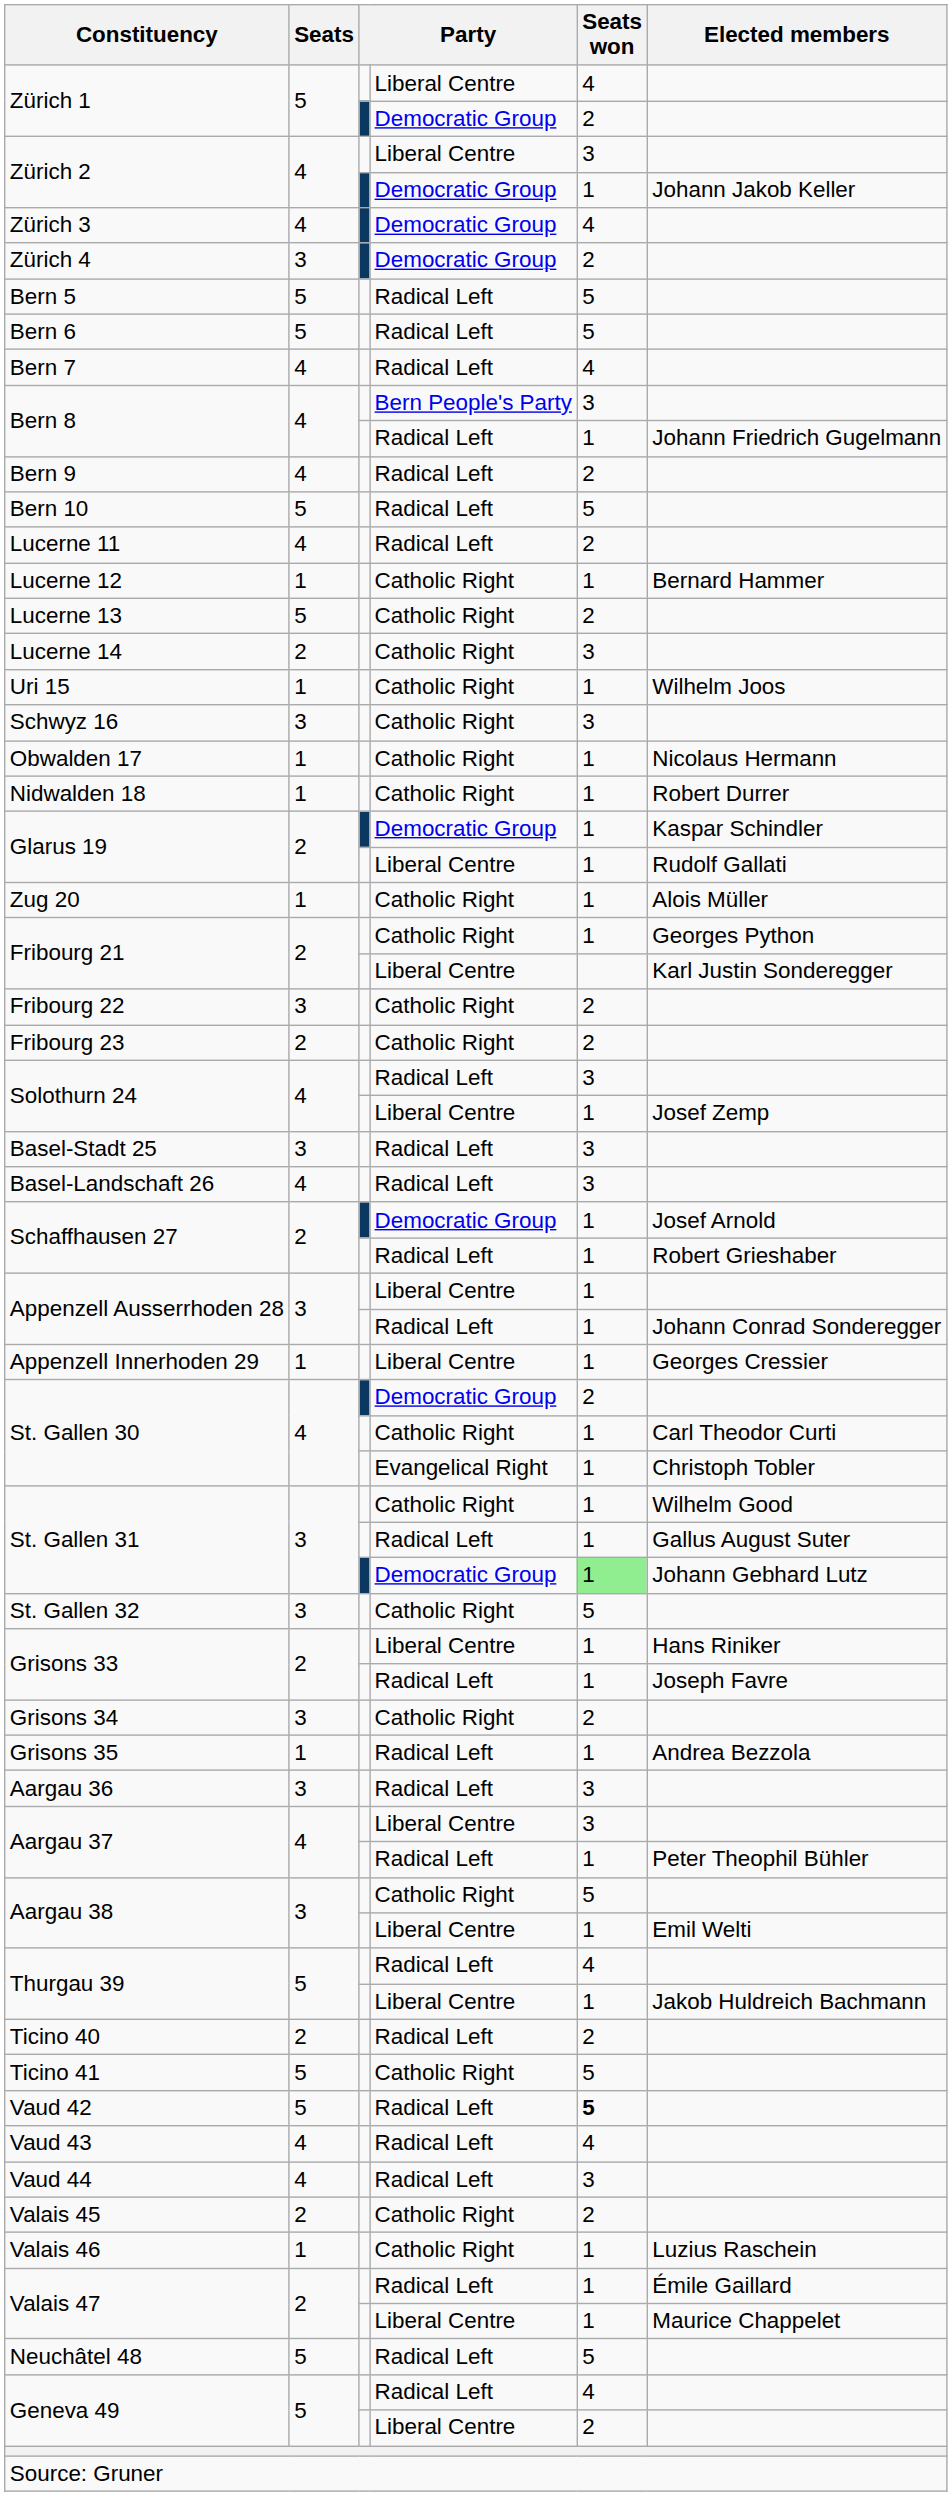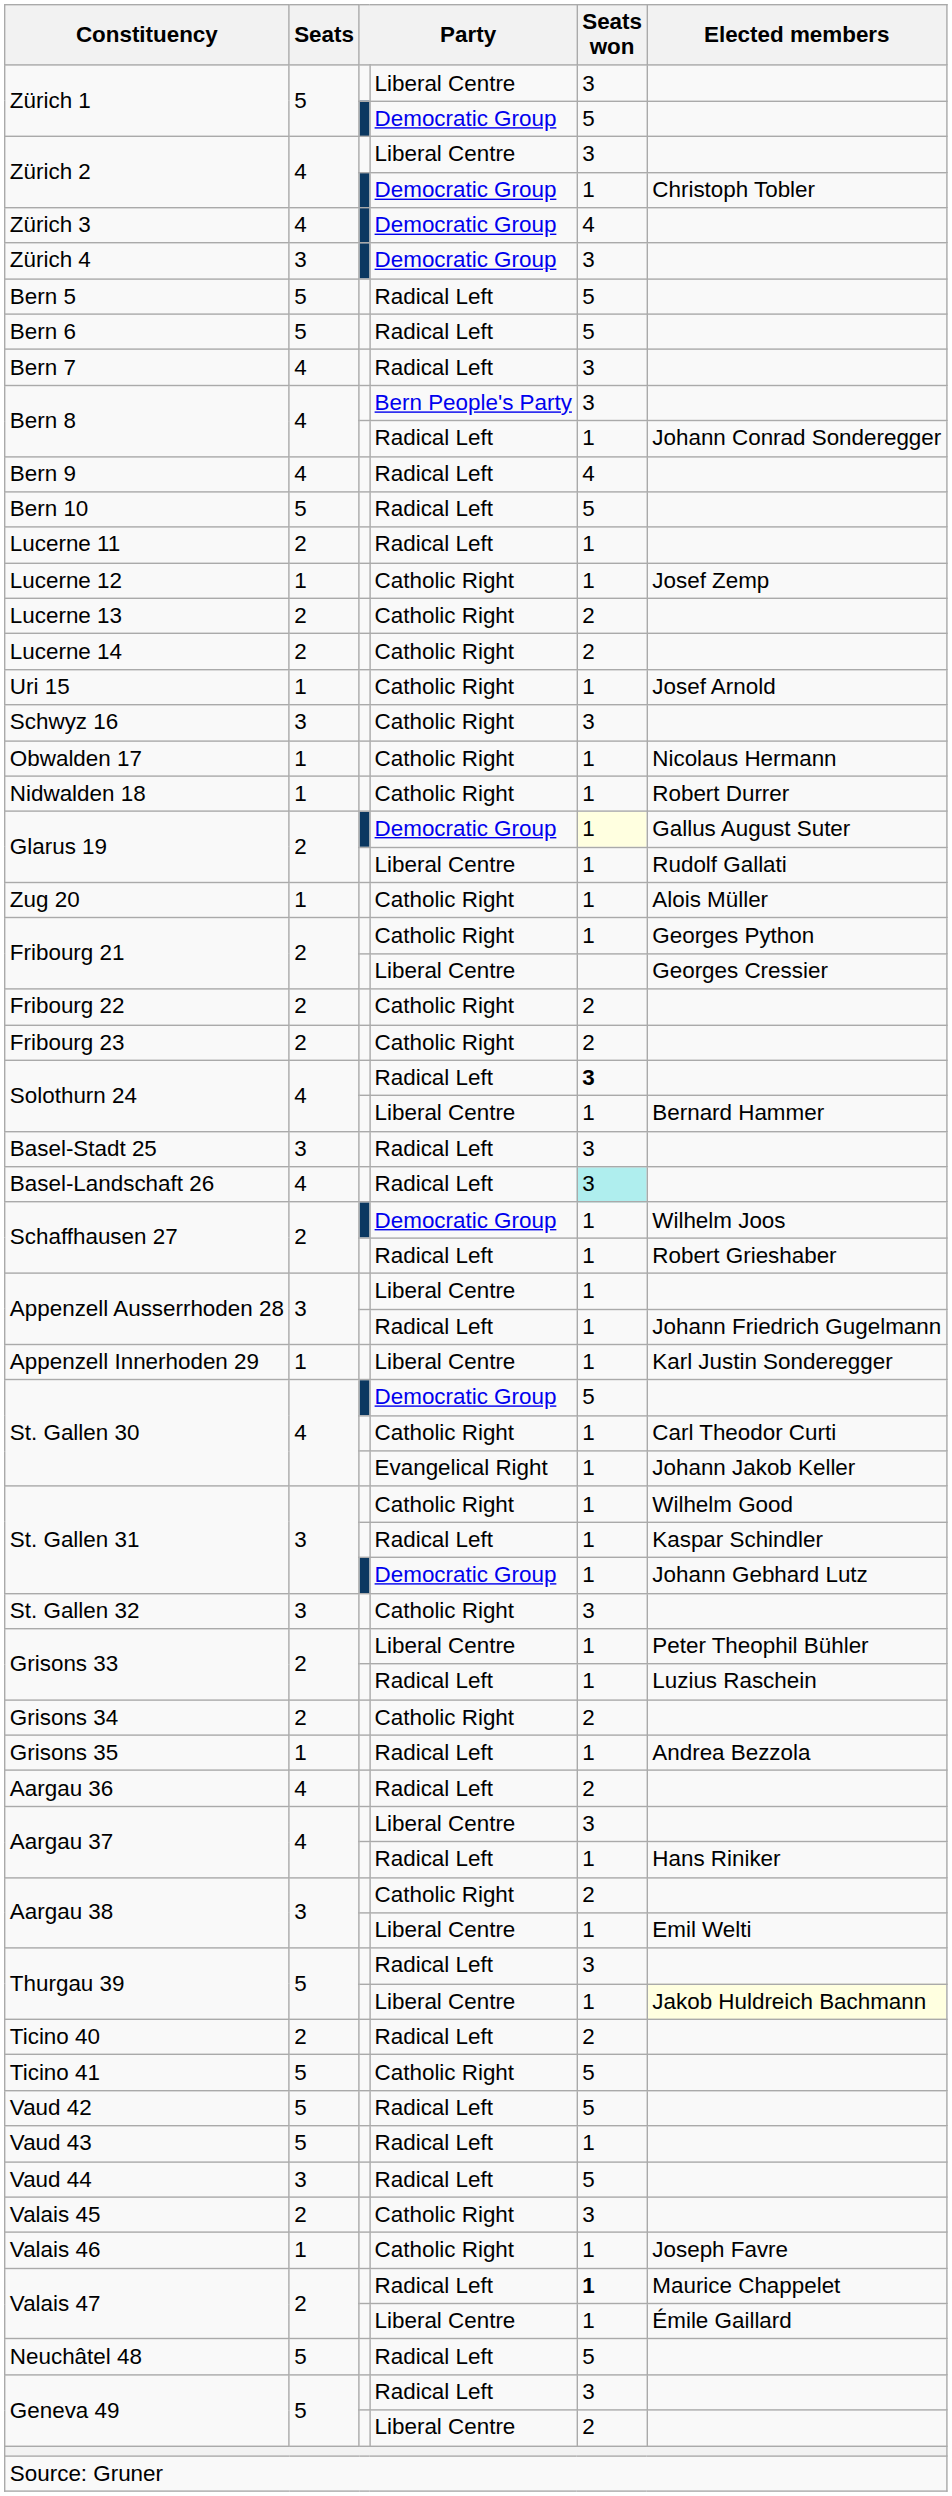(588, 82) 4 -> (588, 82) 3
(588, 118) 2 -> (588, 118) 5
(754, 189) Johann Jakob Keller -> (734, 189) Christoph Tobler
(588, 260) 2 -> (588, 260) 3
(588, 367) 4 -> (588, 367) 3
(797, 438) Johann Friedrich Gugelmann -> (797, 438) Johann Conrad Sonderegger
(588, 473) 2 -> (588, 473) 4
(300, 544) 4 -> (300, 544) 2
(588, 544) 2 -> (588, 544) 1
(738, 580) Bernard Hammer -> (711, 580) Josef Zemp
(300, 615) 5 -> (300, 615) 2
(588, 651) 3 -> (588, 651) 2
(719, 686) Wilhelm Joos -> (714, 686) Josef Arnold
(588, 829) no background -> (588, 829) lightyellow background
(738, 829) Kaspar Schindler -> (751, 829) Gallus August Suter
(772, 971) Karl Justin Sonderegger -> (740, 971) Georges Cressier
(300, 1006) 3 -> (300, 1006) 2
(588, 1077) normal -> (588, 1077) bold
(711, 1113) Josef Zemp -> (738, 1113) Bernard Hammer
(588, 1184) no background -> (588, 1184) paleturquoise background
(714, 1219) Josef Arnold -> (719, 1219) Wilhelm Joos
(797, 1326) Johann Conrad Sonderegger -> (797, 1326) Johann Friedrich Gugelmann
(740, 1361) Georges Cressier -> (772, 1361) Karl Justin Sonderegger
(588, 1397) 2 -> (588, 1397) 5
(734, 1468) Christoph Tobler -> (754, 1468) Johann Jakob Keller
(751, 1539) Gallus August Suter -> (738, 1539) Kaspar Schindler
(588, 1575) lightgreen background -> (588, 1575) no background
(588, 1610) 5 -> (588, 1610) 3
(716, 1646) Hans Riniker -> (760, 1646) Peter Theophil Bühler
(720, 1681) Joseph Favre -> (734, 1681) Luzius Raschein
(300, 1717) 3 -> (300, 1717) 2
(300, 1788) 3 -> (300, 1788) 4
(588, 1788) 3 -> (588, 1788) 2
(760, 1859) Peter Theophil Bühler -> (716, 1859) Hans Riniker
(588, 1894) 5 -> (588, 1894) 2
(588, 1965) 4 -> (588, 1965) 3
(789, 2001) no background -> (789, 2001) lightyellow background
(588, 2107) bold -> (588, 2107) normal
(300, 2143) 4 -> (300, 2143) 5
(588, 2143) 4 -> (588, 2143) 1
(300, 2178) 4 -> (300, 2178) 3
(588, 2178) 3 -> (588, 2178) 5
(588, 2214) 2 -> (588, 2214) 3
(734, 2250) Luzius Raschein -> (720, 2250) Joseph Favre
(588, 2285) normal -> (588, 2285) bold
(722, 2285) Émile Gaillard -> (746, 2285) Maurice Chappelet
(746, 2321) Maurice Chappelet -> (722, 2321) Émile Gaillard
(588, 2392) 4 -> (588, 2392) 3
